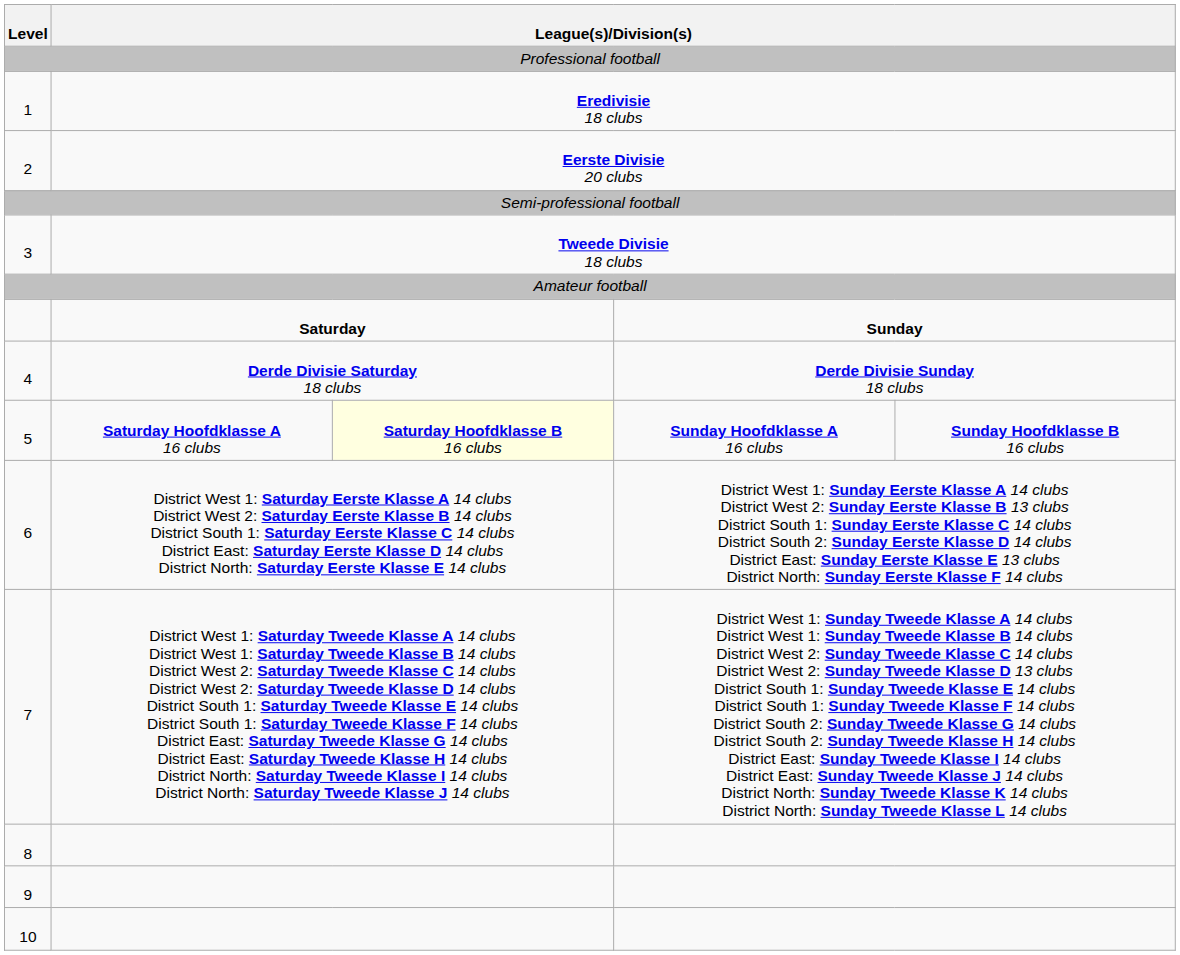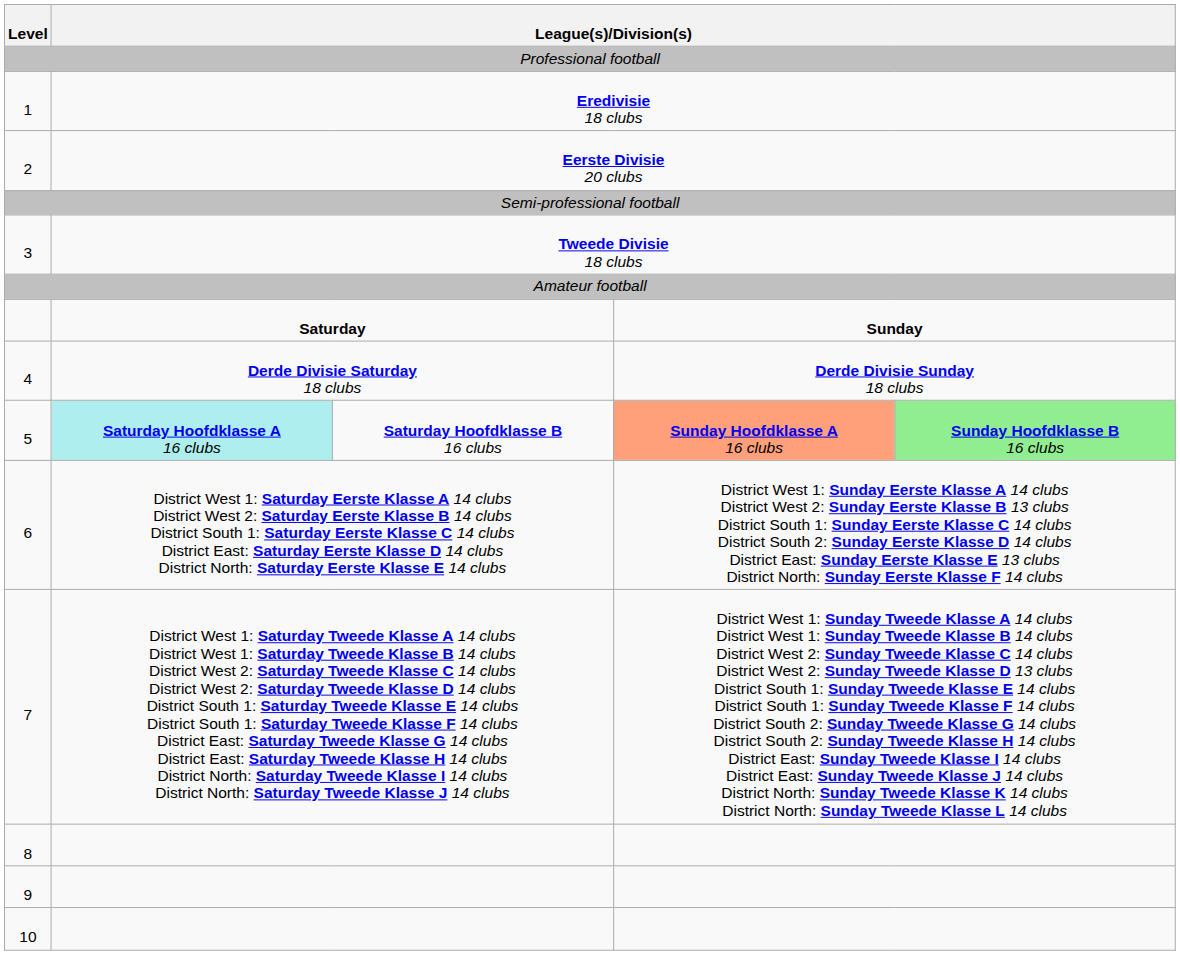(192, 439) no background -> (192, 439) paleturquoise background
(473, 439) lightyellow background -> (473, 439) no background
(754, 439) no background -> (754, 439) lightsalmon background
(1035, 439) no background -> (1035, 439) lightgreen background
